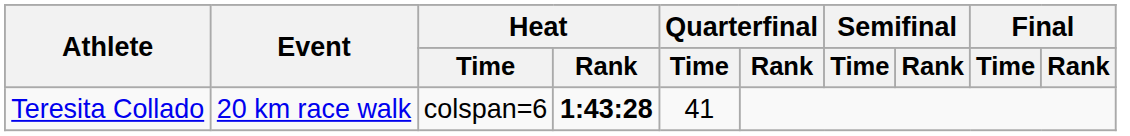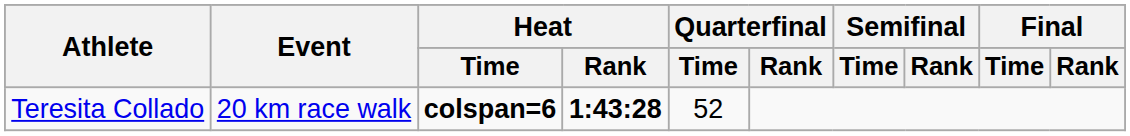(486, 109) normal -> (490, 109) bold
(699, 109) 41 -> (708, 109) 52
